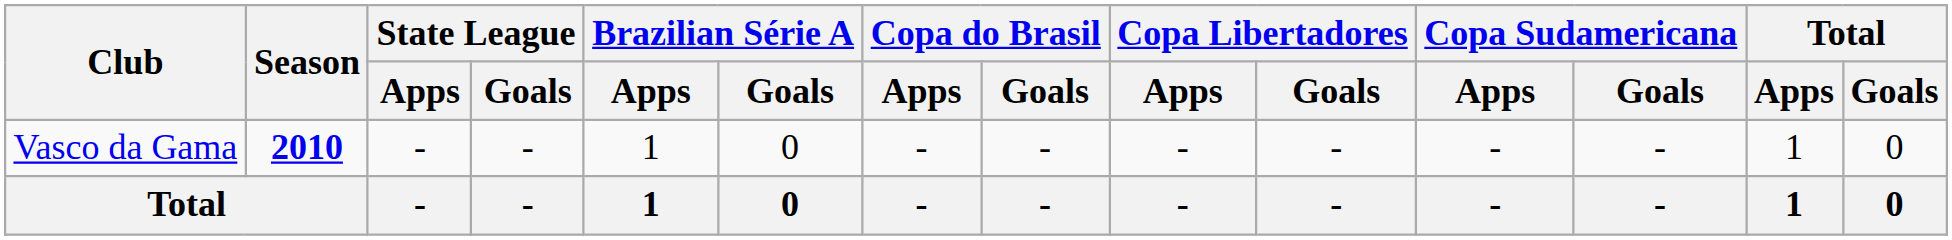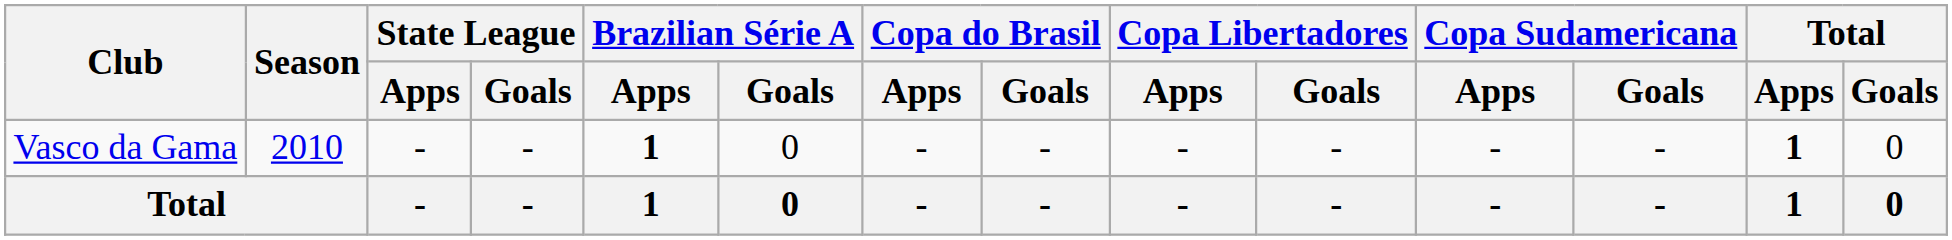(307, 147) bold -> (307, 147) normal
(651, 147) normal -> (651, 147) bold
(1794, 147) normal -> (1794, 147) bold
